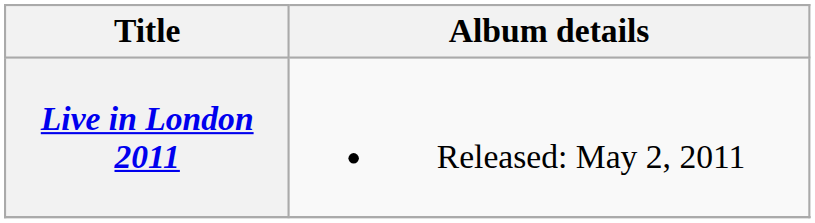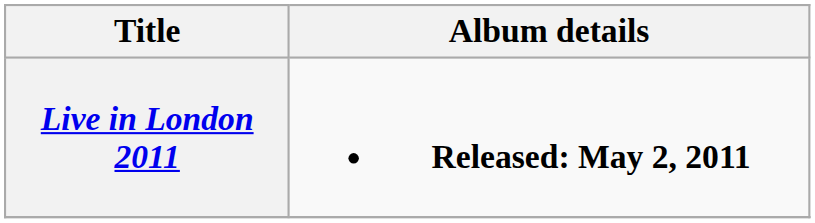(549, 156) normal -> (549, 156) bold
